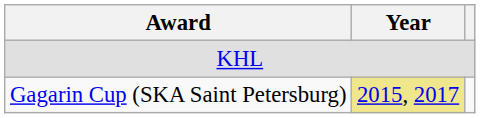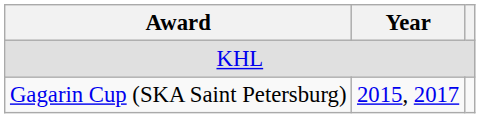(408, 94) khaki background -> (408, 94) no background
